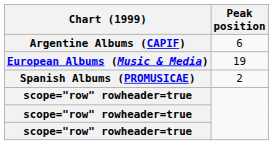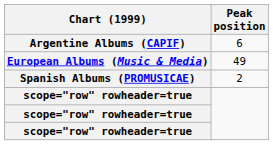(239, 61) 19 -> (239, 61) 49
